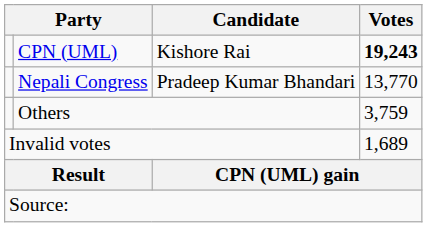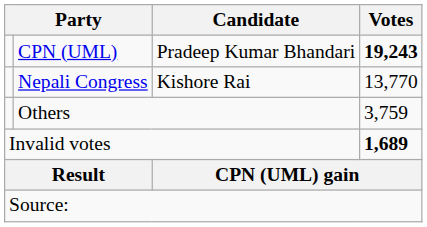(204, 50) Kishore Rai -> (256, 50) Pradeep Kumar Bhandari
(256, 81) Pradeep Kumar Bhandari -> (204, 81) Kishore Rai
(386, 143) normal -> (386, 143) bold
